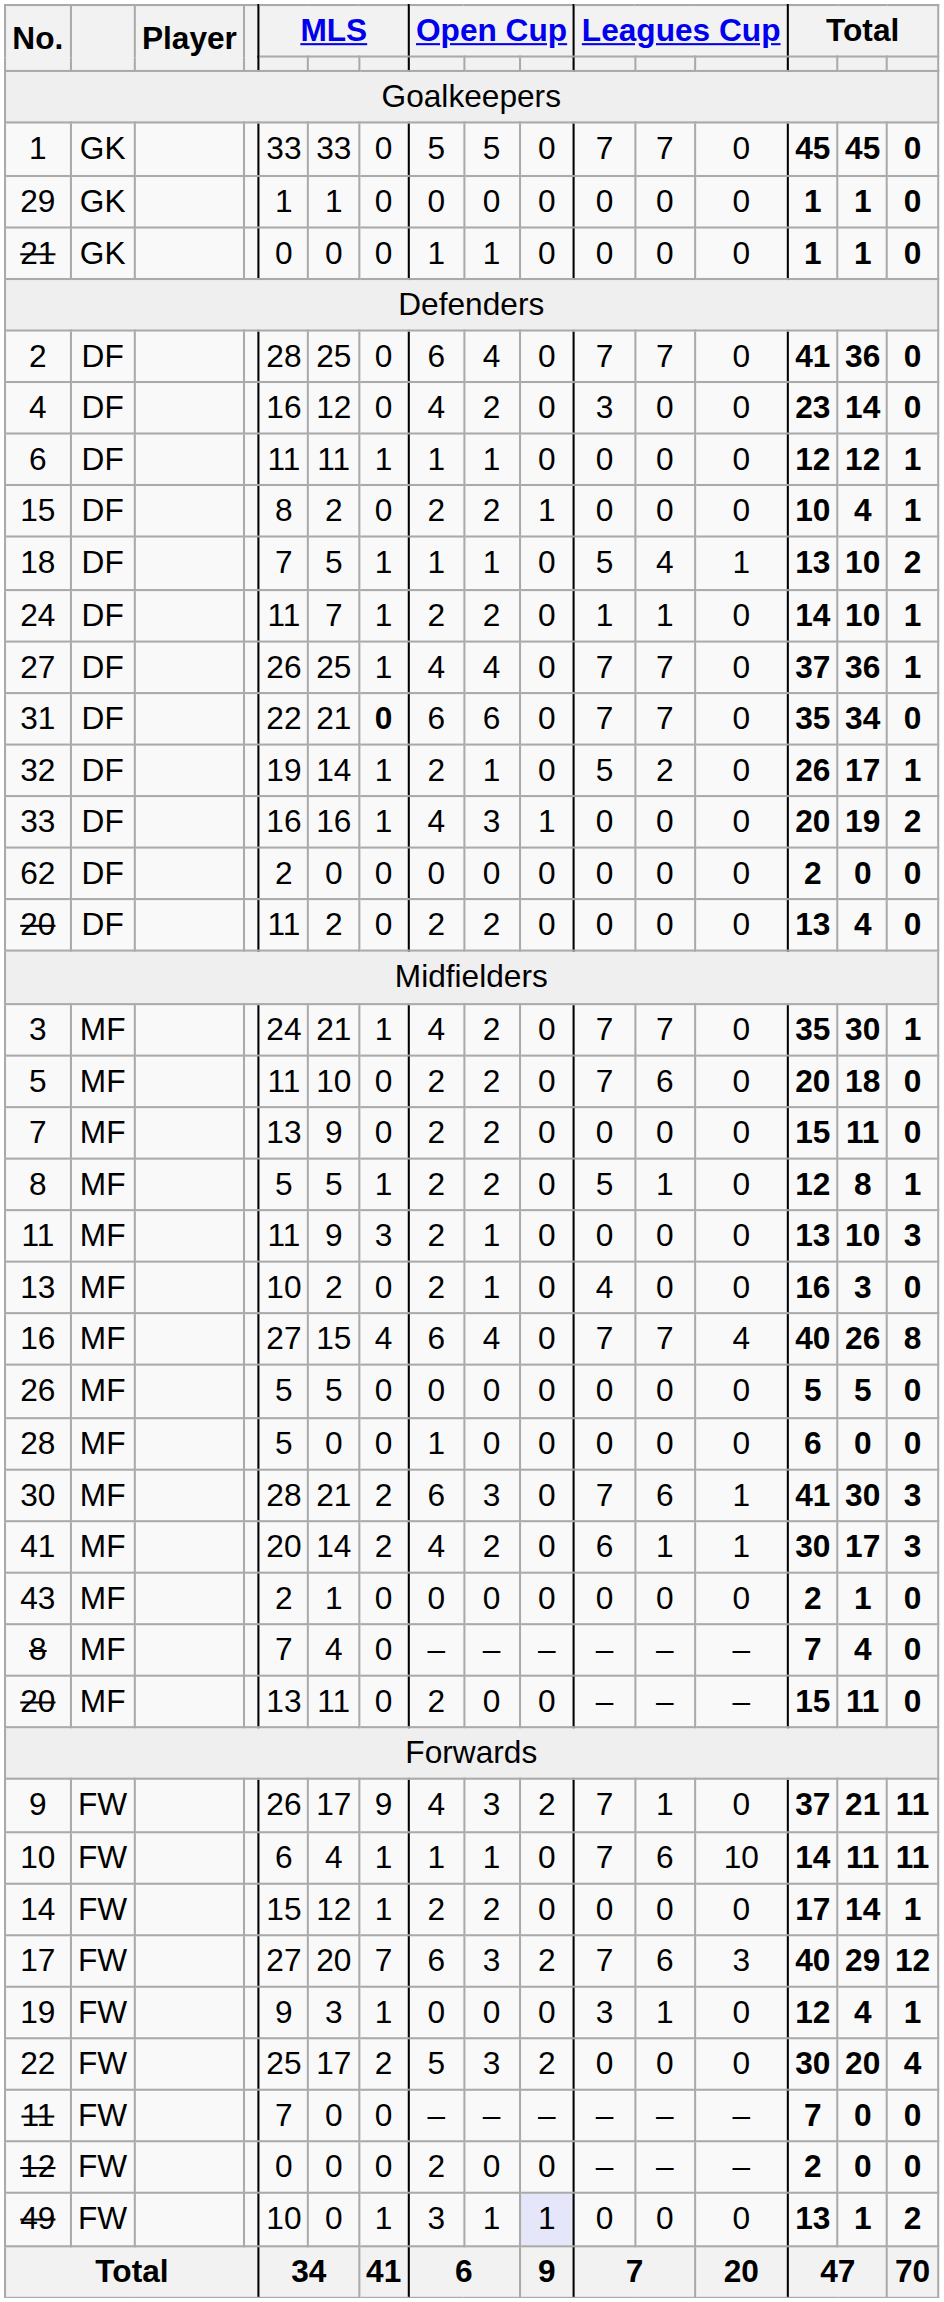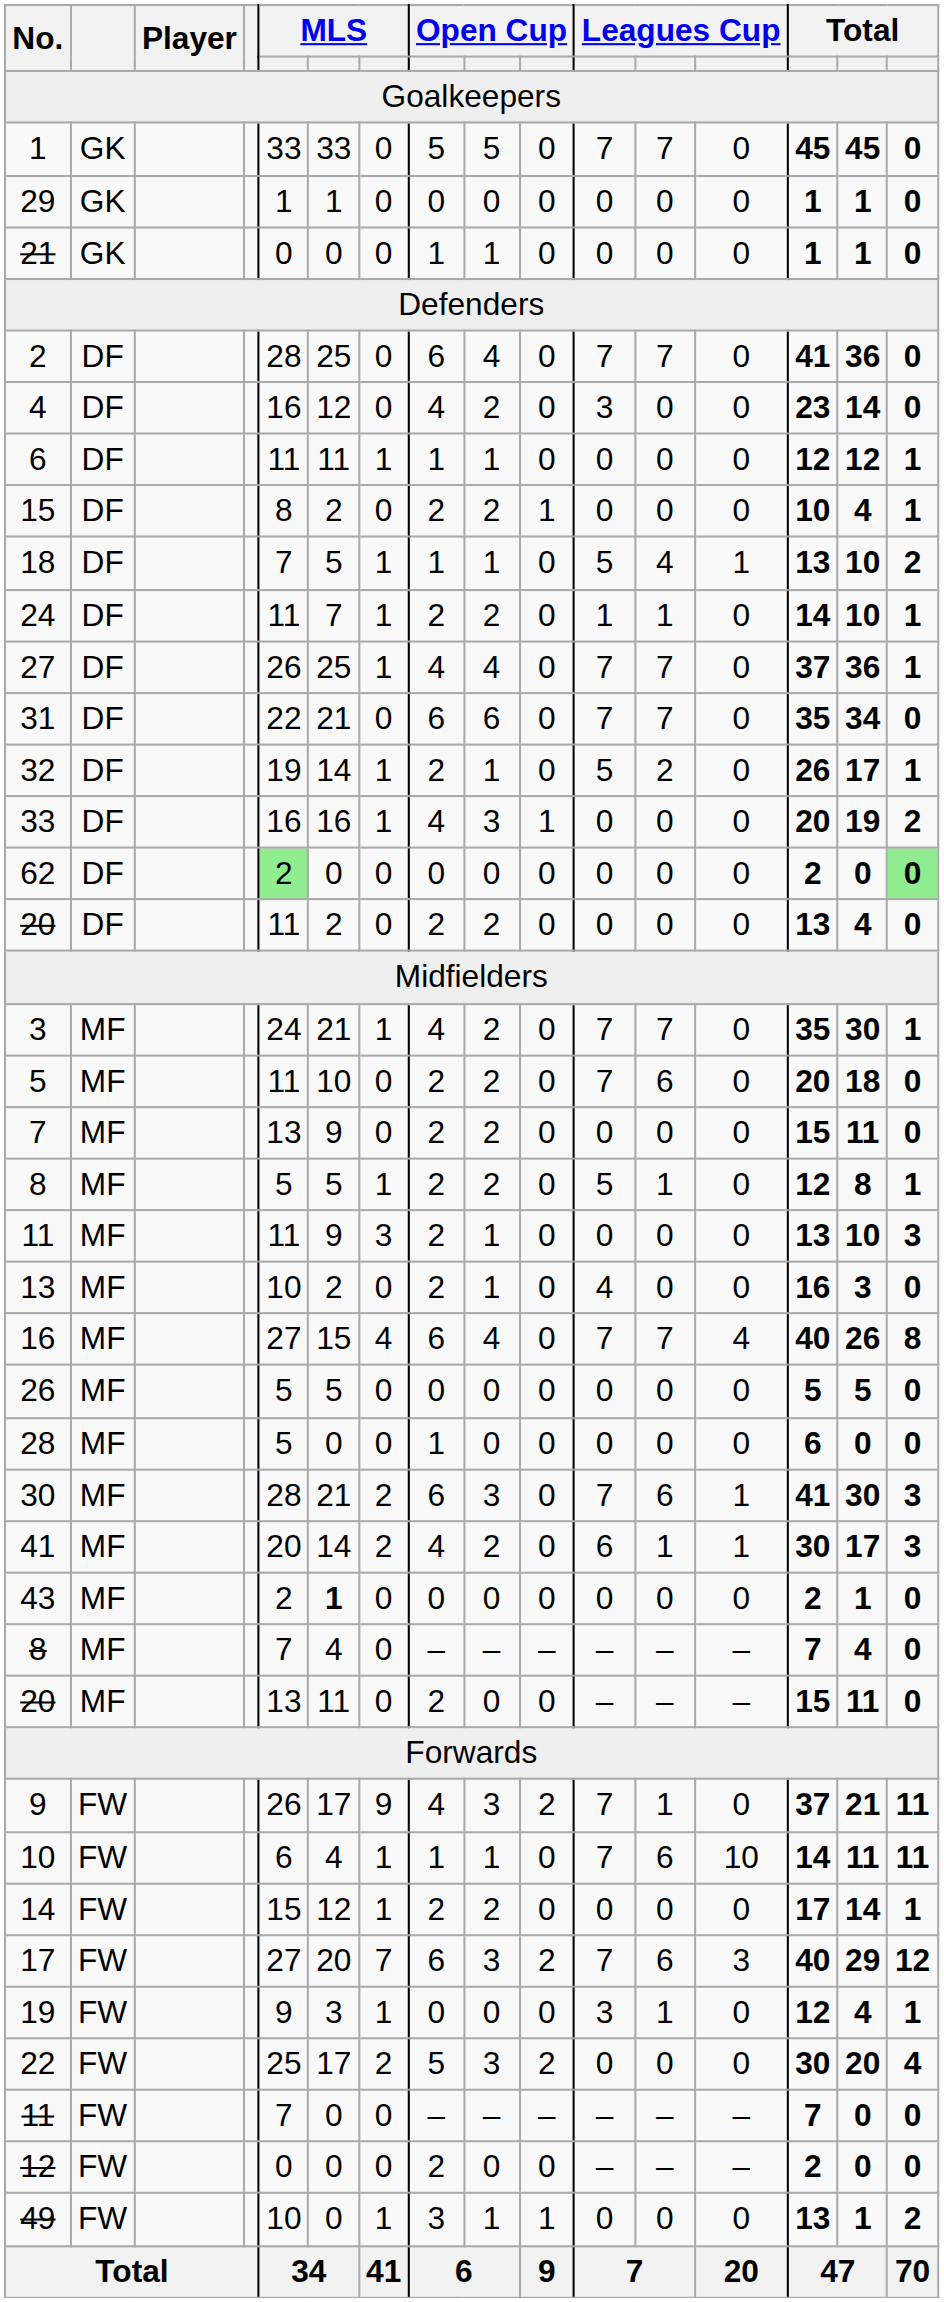(384, 718) bold -> (384, 718) normal
(284, 873) no background -> (284, 873) lightgreen background
(913, 873) no background -> (913, 873) lightgreen background
(334, 1598) normal -> (334, 1598) bold
(547, 2219) lavender background -> (547, 2219) no background
